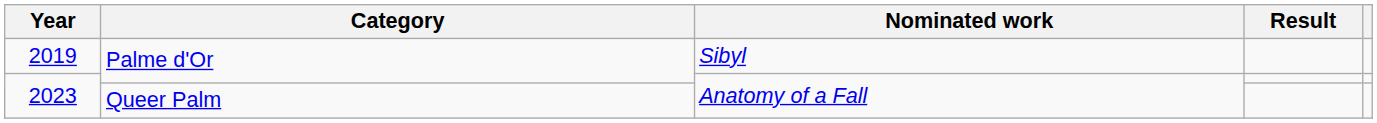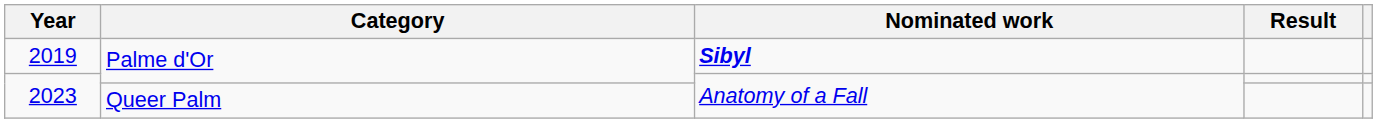(723, 55) normal -> (725, 55) bold
